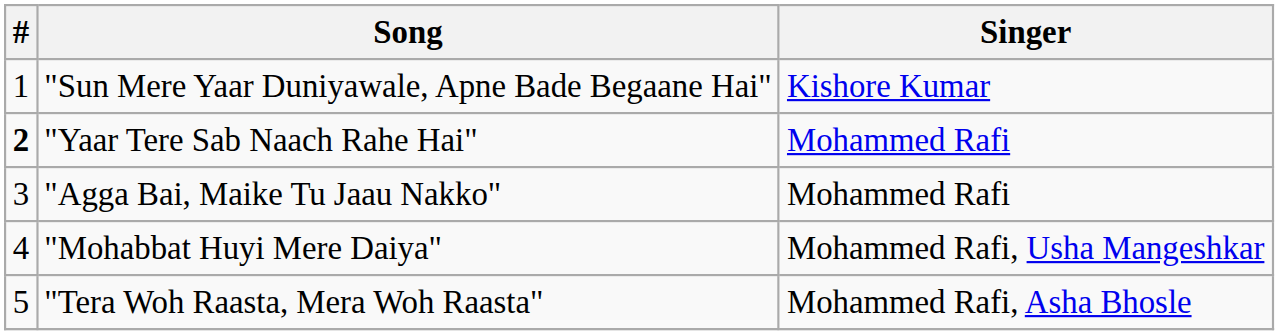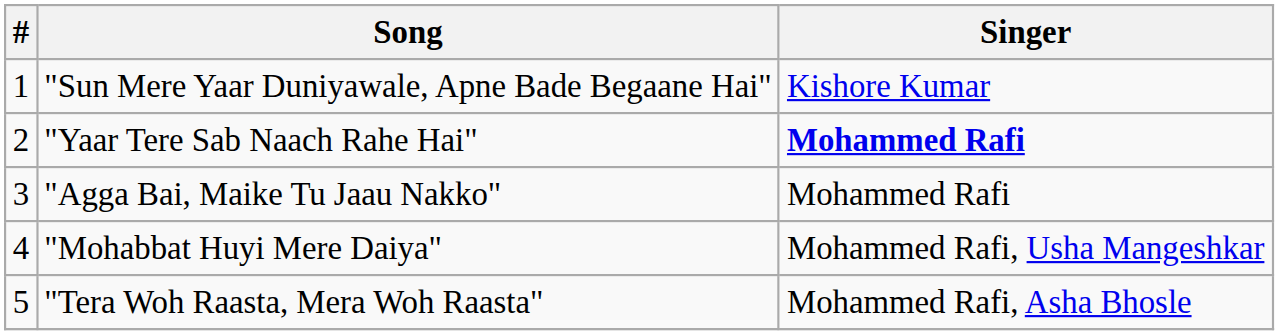(21, 140) bold -> (21, 140) normal
(899, 140) normal -> (906, 140) bold
